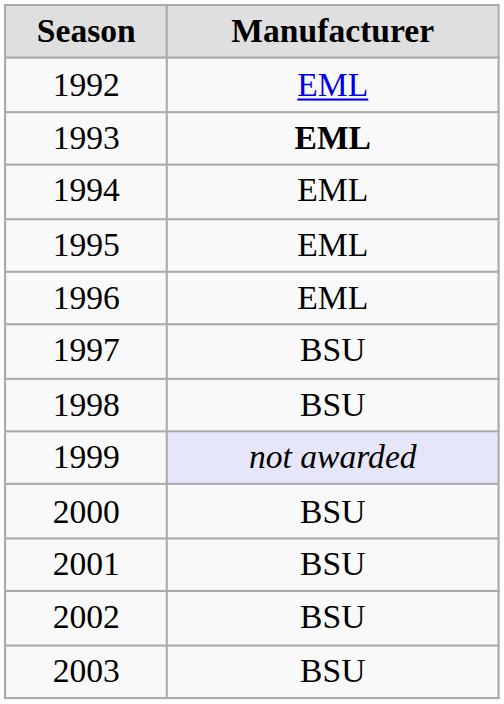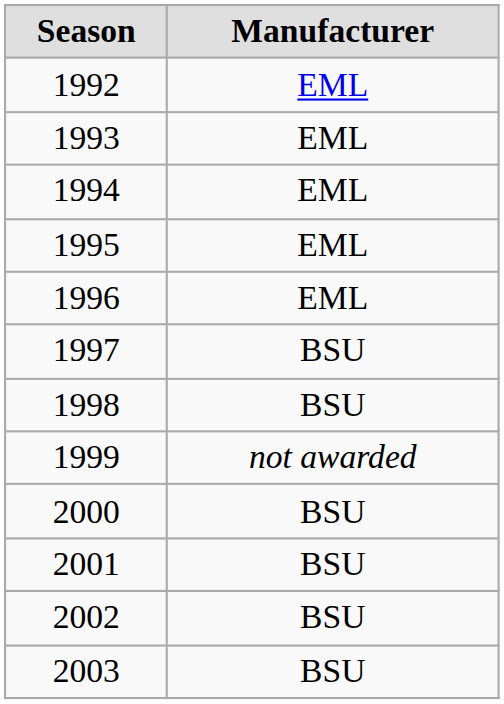(333, 137) bold -> (333, 137) normal
(333, 457) lavender background -> (333, 457) no background
